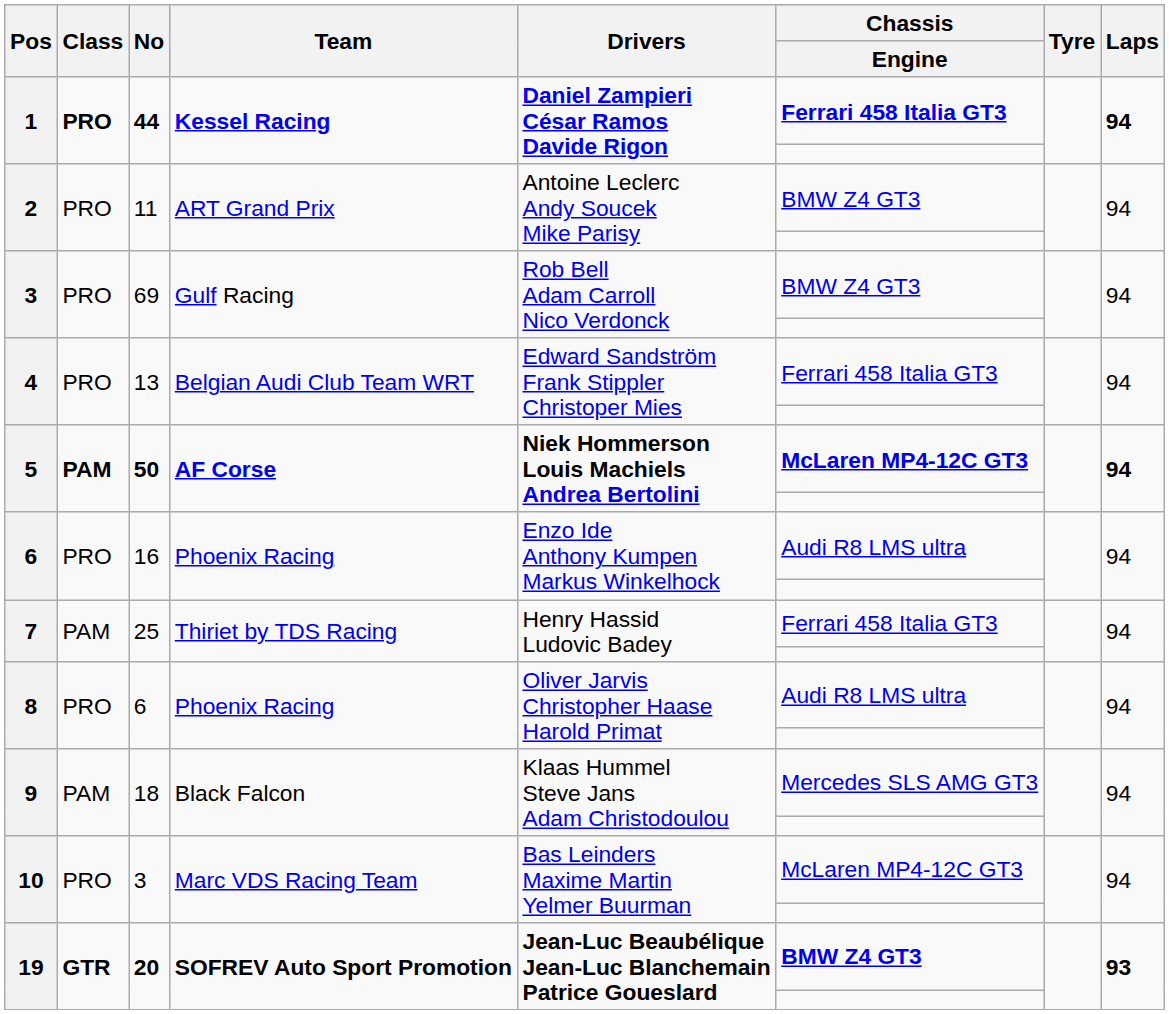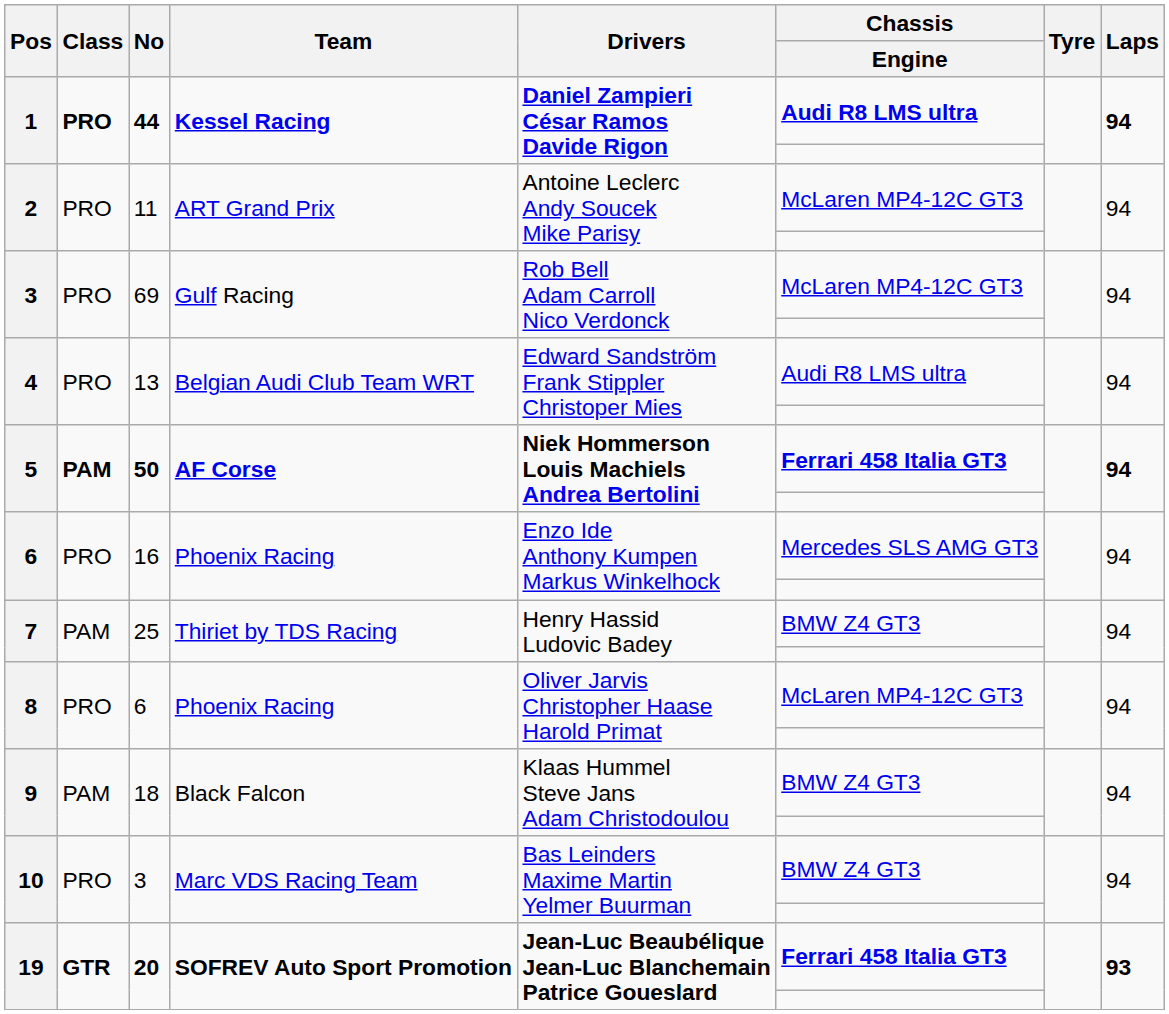(894, 111) Ferrari 458 Italia GT3 -> (879, 111) Audi R8 LMS ultra
(851, 198) BMW Z4 GT3 -> (902, 198) McLaren MP4-12C GT3
(851, 285) BMW Z4 GT3 -> (902, 285) McLaren MP4-12C GT3
(889, 372) Ferrari 458 Italia GT3 -> (874, 372) Audi R8 LMS ultra
(905, 459) McLaren MP4-12C GT3 -> (894, 459) Ferrari 458 Italia GT3
(874, 546) Audi R8 LMS ultra -> (910, 546) Mercedes SLS AMG GT3
(889, 623) Ferrari 458 Italia GT3 -> (851, 623) BMW Z4 GT3
(874, 695) Audi R8 LMS ultra -> (902, 695) McLaren MP4-12C GT3
(910, 782) Mercedes SLS AMG GT3 -> (851, 782) BMW Z4 GT3
(902, 869) McLaren MP4-12C GT3 -> (851, 869) BMW Z4 GT3
(851, 956) BMW Z4 GT3 -> (894, 956) Ferrari 458 Italia GT3
